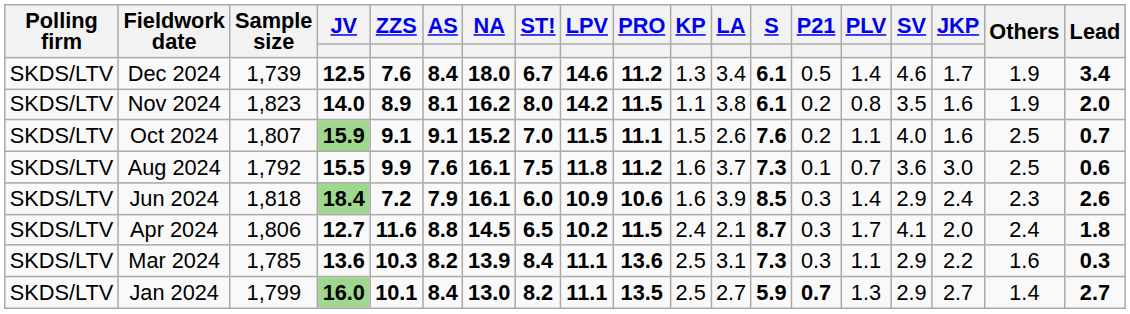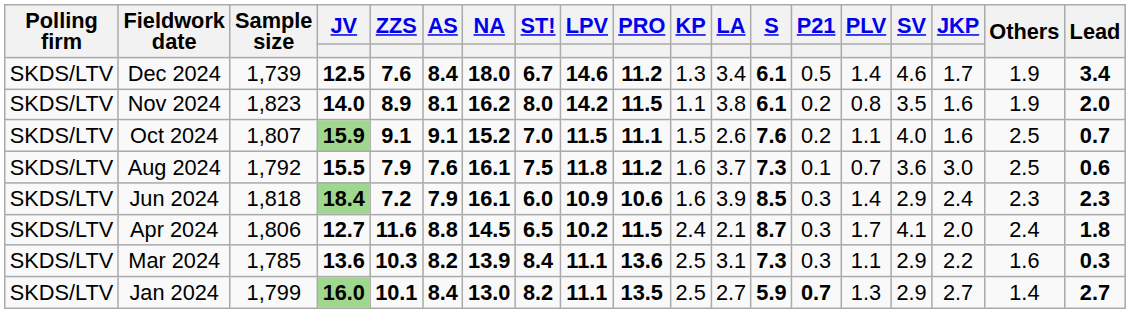(396, 167) 9.9 -> (396, 167) 7.9
(1095, 199) 2.6 -> (1095, 199) 2.3
